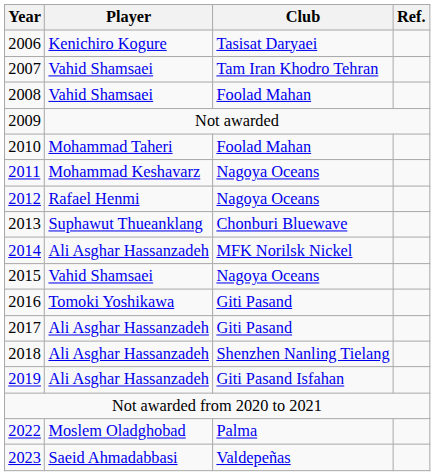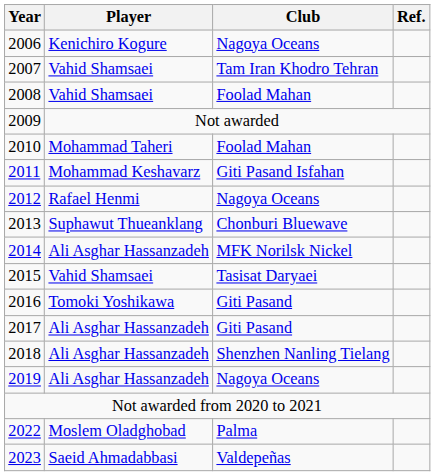(267, 43) Tasisat Daryaei -> (268, 43) Nagoya Oceans
(268, 172) Nagoya Oceans -> (280, 172) Giti Pasand Isfahan
(268, 276) Nagoya Oceans -> (267, 276) Tasisat Daryaei
(280, 379) Giti Pasand Isfahan -> (268, 379) Nagoya Oceans
